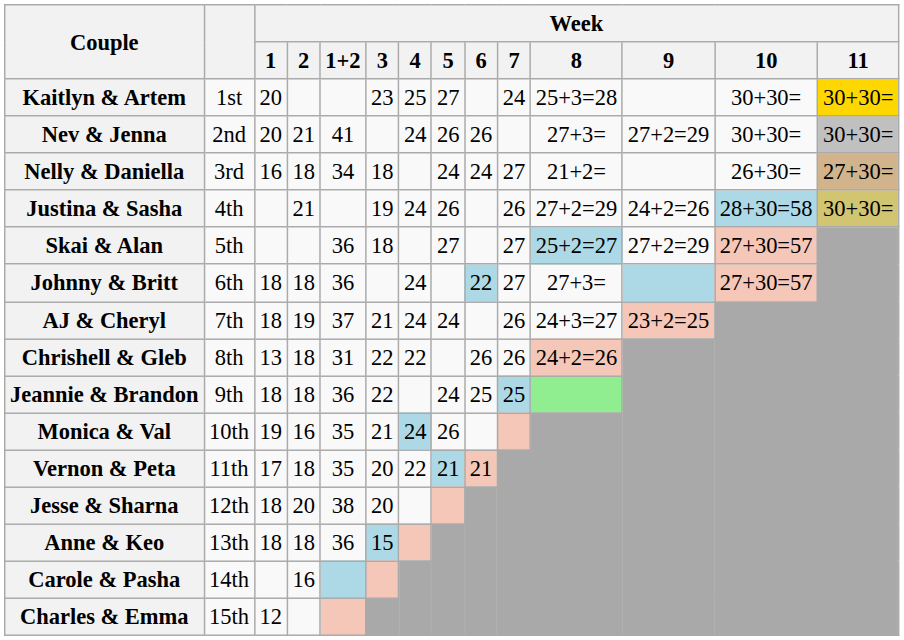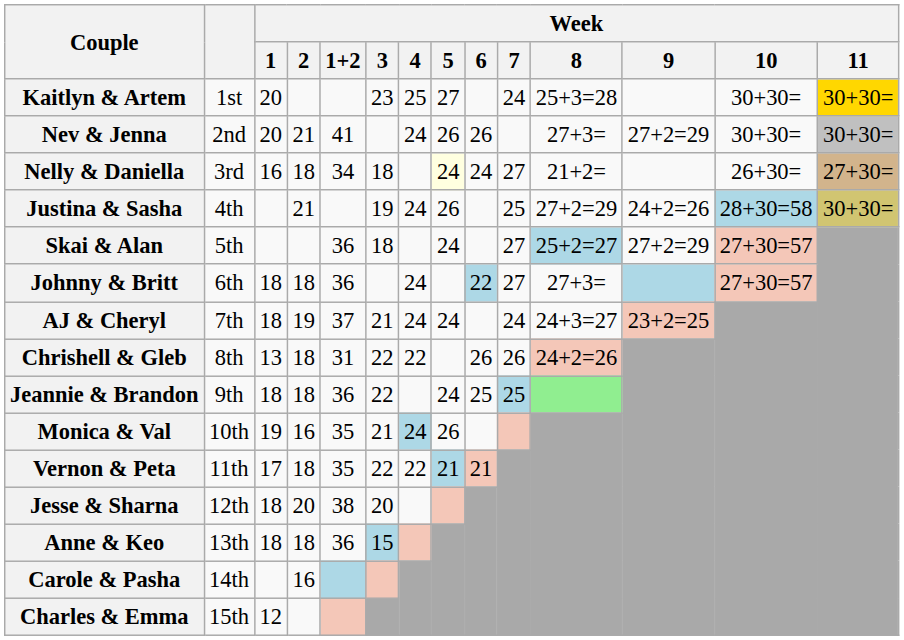(448, 171) no background -> (448, 171) lightyellow background
(514, 208) 26 -> (514, 208) 25
(448, 245) 27 -> (448, 245) 24
(514, 319) 26 -> (514, 319) 24
(382, 468) 20 -> (382, 468) 22
